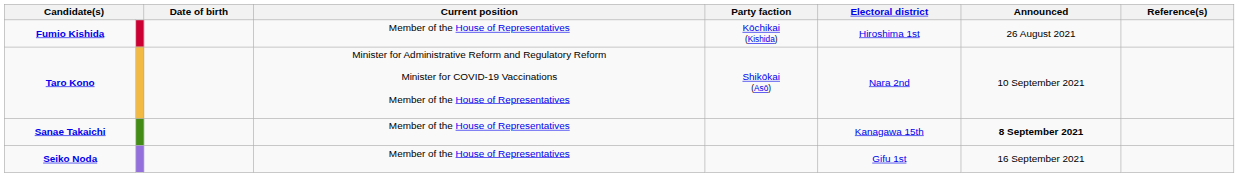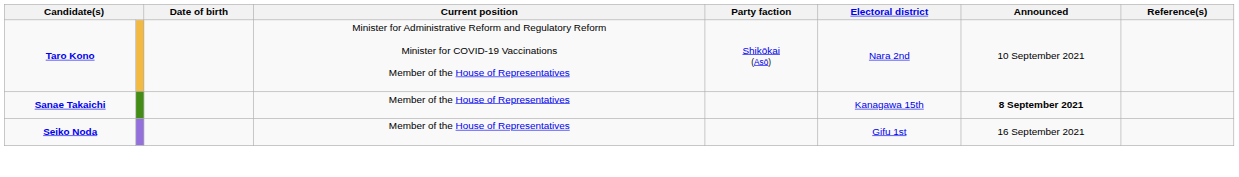- row: (70, 33)
